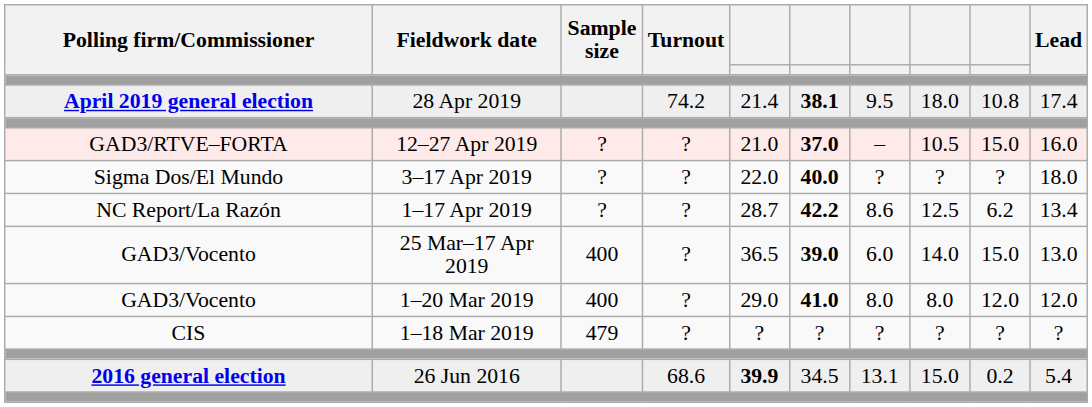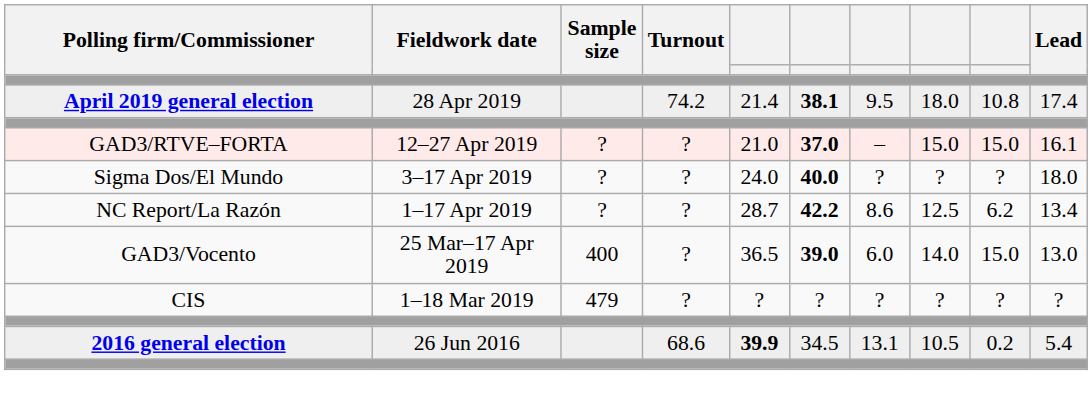(940, 144) 10.5 -> (940, 144) 15.0
(1059, 144) 16.0 -> (1059, 144) 16.1
(759, 177) 22.0 -> (759, 177) 24.0
- row: (189, 299)
(940, 375) 15.0 -> (940, 342) 10.5
